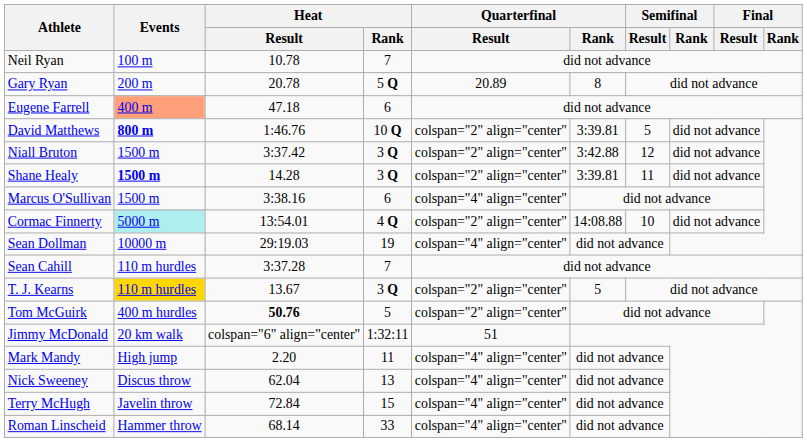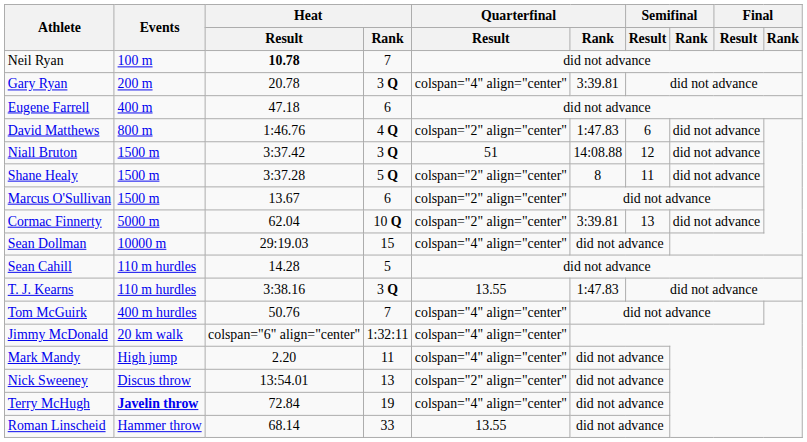(284, 61) normal -> (284, 61) bold
(388, 84) 5 Q -> (388, 84) 3 Q
(491, 84) 20.89 -> (491, 84) colspan="4" align="center"
(598, 84) 8 -> (598, 84) 3:39.81
(135, 107) lightsalmon background -> (135, 107) no background
(135, 130) bold -> (135, 130) normal
(388, 130) 10 Q -> (388, 130) 4 Q
(598, 130) 3:39.81 -> (598, 130) 1:47.83
(647, 130) 5 -> (647, 130) 6
(491, 153) colspan="2" align="center" -> (491, 153) 51
(598, 153) 3:42.88 -> (598, 153) 14:08.88
(139, 175) bold -> (139, 175) normal
(284, 175) 14.28 -> (284, 175) 3:37.28
(388, 175) 3 Q -> (388, 175) 5 Q
(598, 175) 3:39.81 -> (598, 175) 8
(284, 198) 3:38.16 -> (284, 198) 13.67
(491, 198) colspan="4" align="center" -> (491, 198) colspan="2" align="center"
(139, 221) paleturquoise background -> (139, 221) no background
(284, 221) 13:54.01 -> (284, 221) 62.04
(388, 221) 4 Q -> (388, 221) 10 Q
(598, 221) 14:08.88 -> (598, 221) 3:39.81
(647, 221) 10 -> (647, 221) 13
(388, 244) 19 -> (388, 244) 15
(284, 267) 3:37.28 -> (284, 267) 14.28
(388, 267) 7 -> (388, 267) 5
(157, 289) gold background -> (157, 289) no background
(284, 289) 13.67 -> (284, 289) 3:38.16
(491, 289) colspan="2" align="center" -> (491, 289) 13.55
(598, 289) 5 -> (598, 289) 1:47.83
(284, 312) bold -> (284, 312) normal
(388, 312) 5 -> (388, 312) 7
(491, 312) colspan="2" align="center" -> (491, 312) colspan="4" align="center"
(491, 335) 51 -> (491, 335) colspan="4" align="center"
(284, 381) 62.04 -> (284, 381) 13:54.01
(491, 381) colspan="4" align="center" -> (491, 381) colspan="2" align="center"
(155, 403) normal -> (158, 403) bold
(388, 403) 15 -> (388, 403) 19
(491, 426) colspan="4" align="center" -> (491, 426) 13.55
